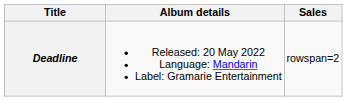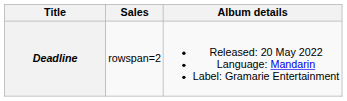columns swapped: (195, 13) <-> (313, 13)
